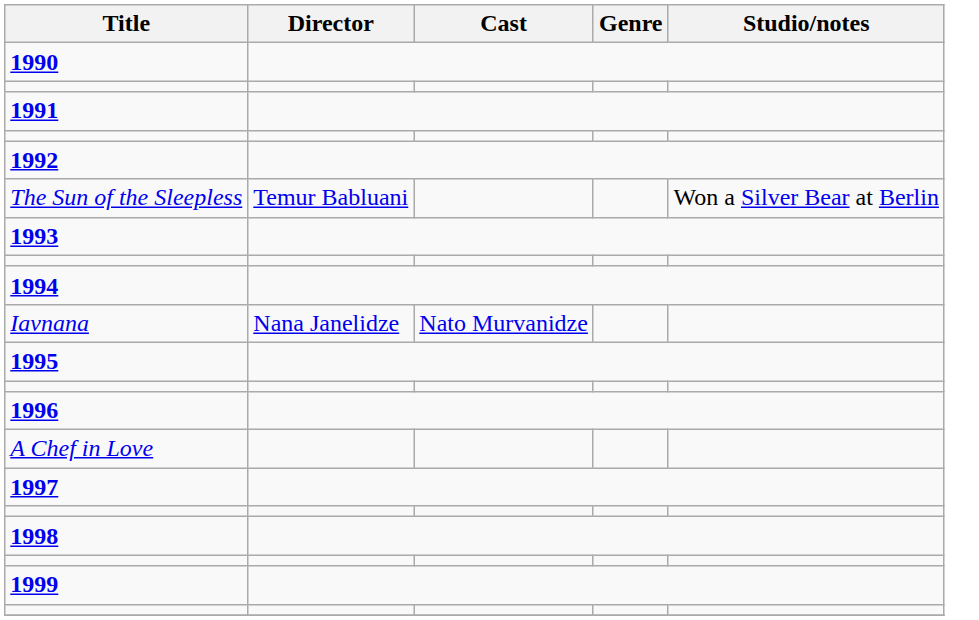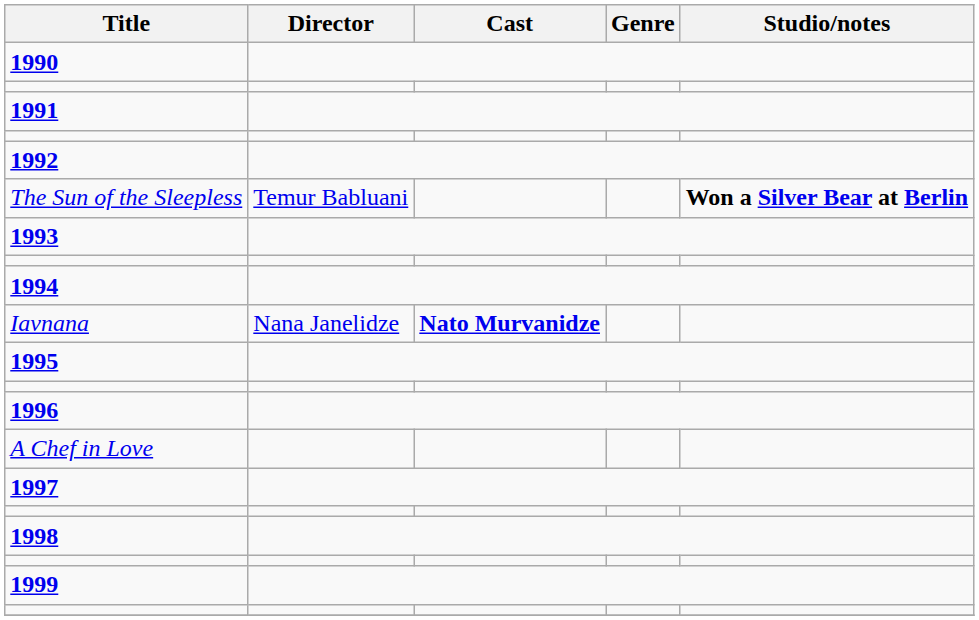(806, 197) normal -> (827, 197) bold
(504, 323) normal -> (510, 323) bold
